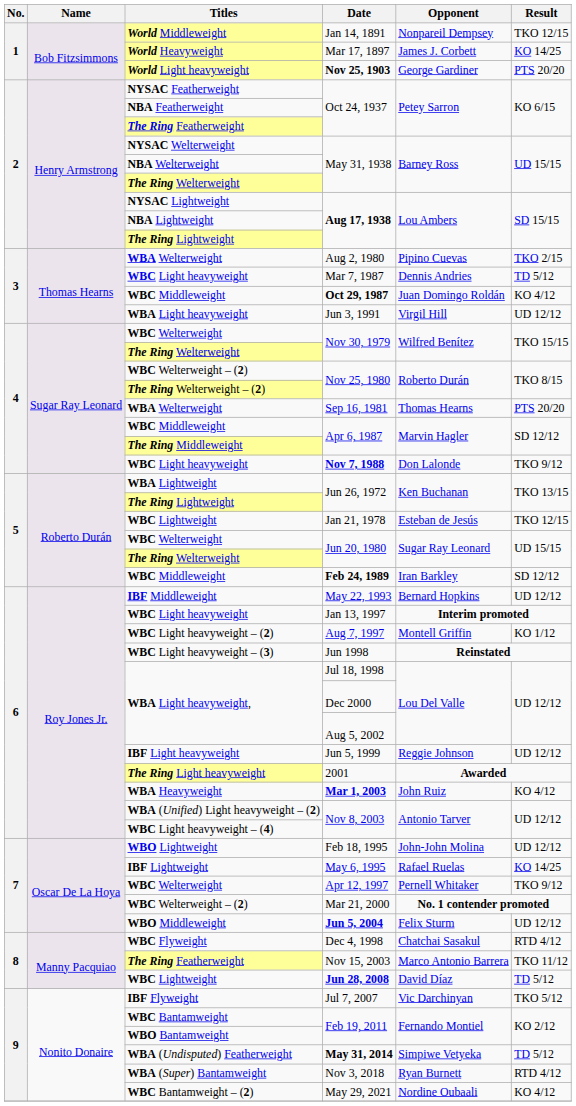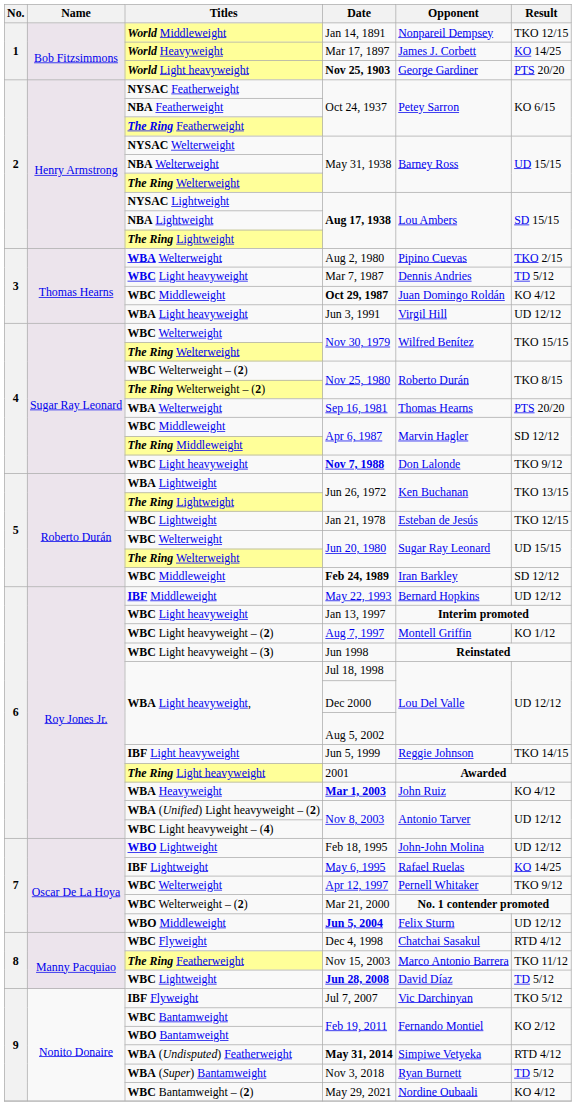(538, 754) UD 12/12 -> (541, 754) TKO 14/15
(534, 1054) TD 5/12 -> (538, 1054) RTD 4/12
(538, 1073) RTD 4/12 -> (534, 1073) TD 5/12
